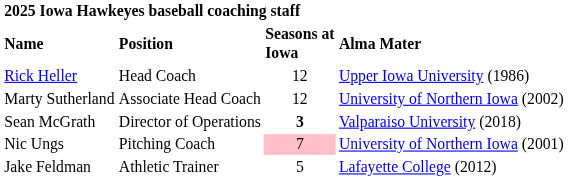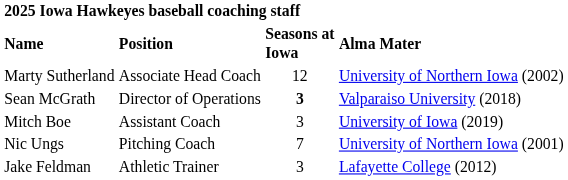- row: (41, 75)
+ row: (38, 121)
(300, 144) pink background -> (300, 144) no background
(300, 167) 5 -> (300, 167) 3
